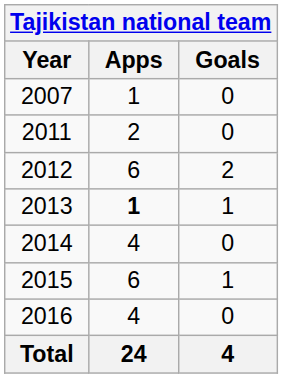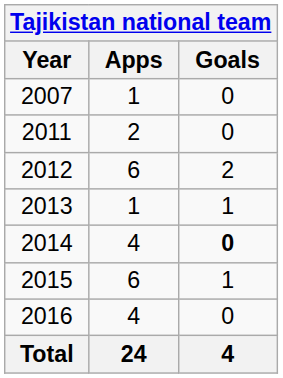(134, 206) bold -> (134, 206) normal
(228, 243) normal -> (228, 243) bold
